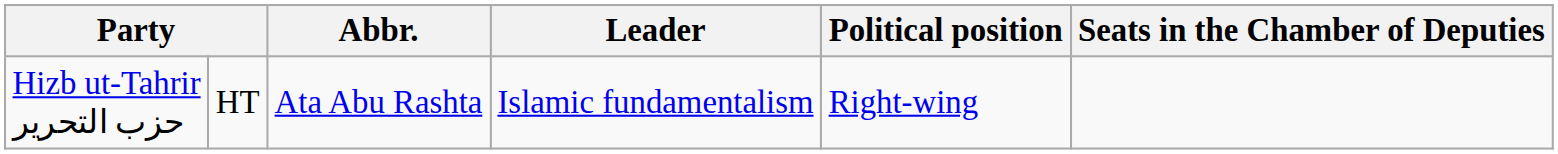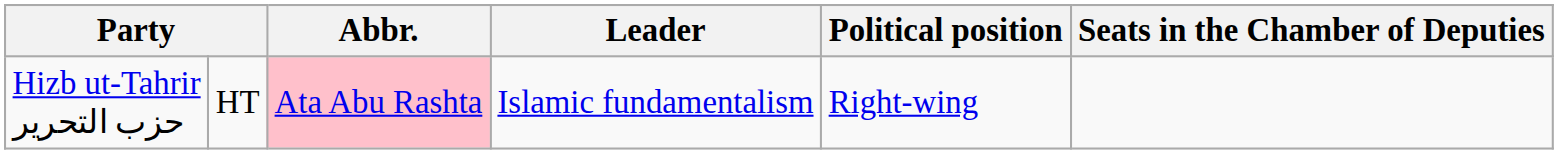(378, 102) no background -> (378, 102) pink background
